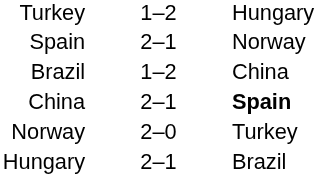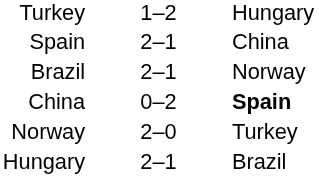(269, 42) Norway -> (260, 42) China
(159, 72) 1–2 -> (159, 72) 2–1
(260, 72) China -> (269, 72) Norway
(159, 102) 2–1 -> (159, 102) 0–2
